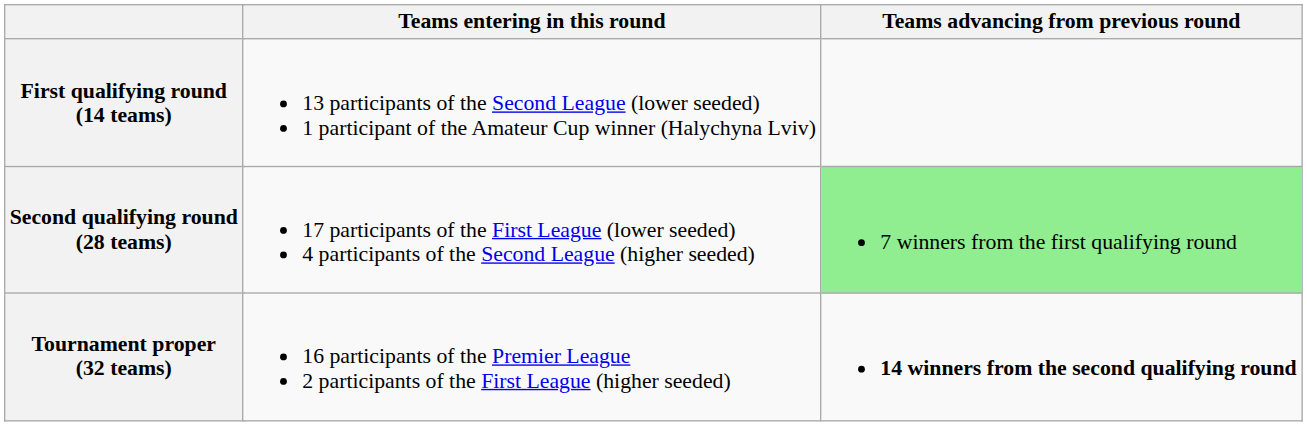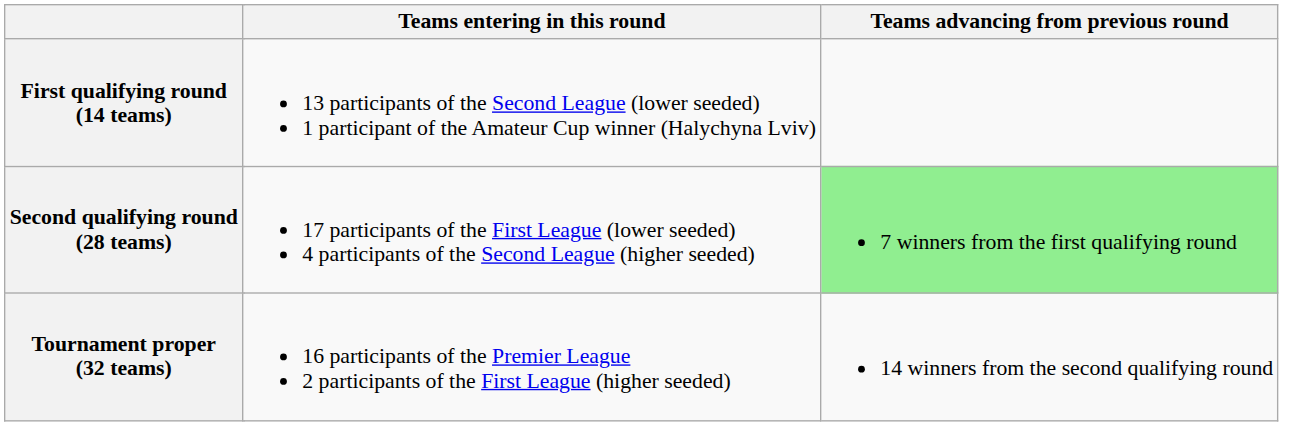(1061, 369) bold -> (1050, 369) normal
